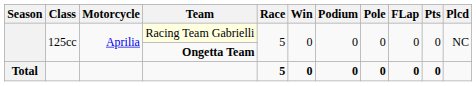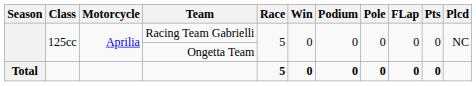(200, 33) lightyellow background -> (200, 33) no background
(218, 52) bold -> (221, 52) normal
